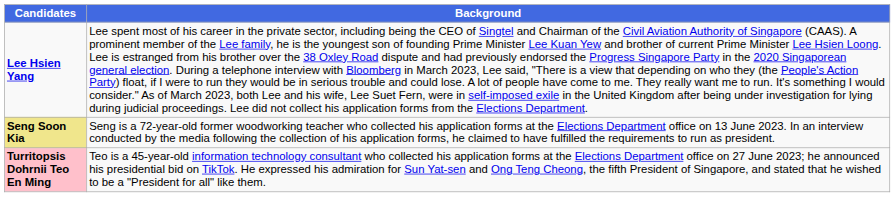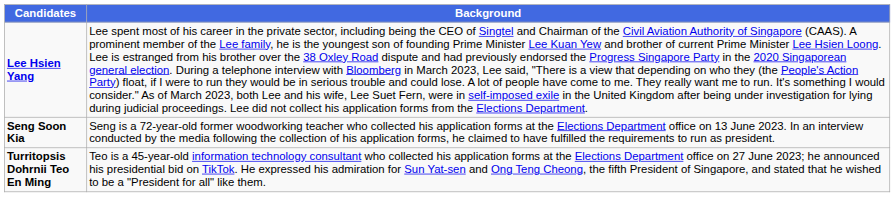(37, 132) khaki background -> (37, 132) no background
(38, 169) pink background -> (38, 169) no background
